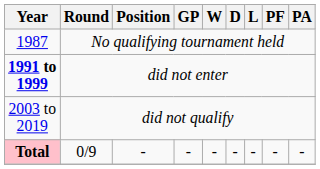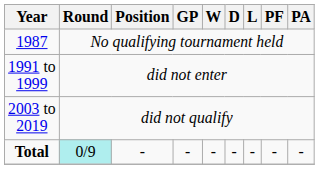(32, 75) bold -> (32, 75) normal
(32, 151) pink background -> (32, 151) no background
(86, 151) no background -> (85, 151) paleturquoise background
